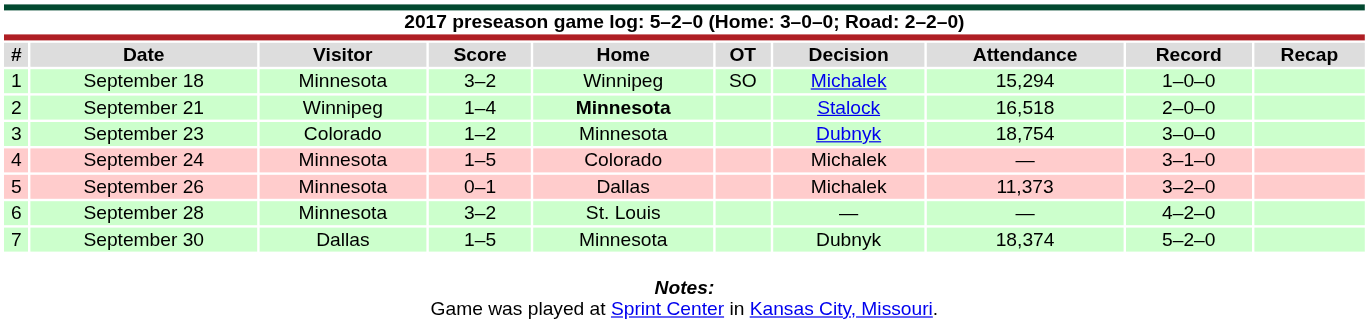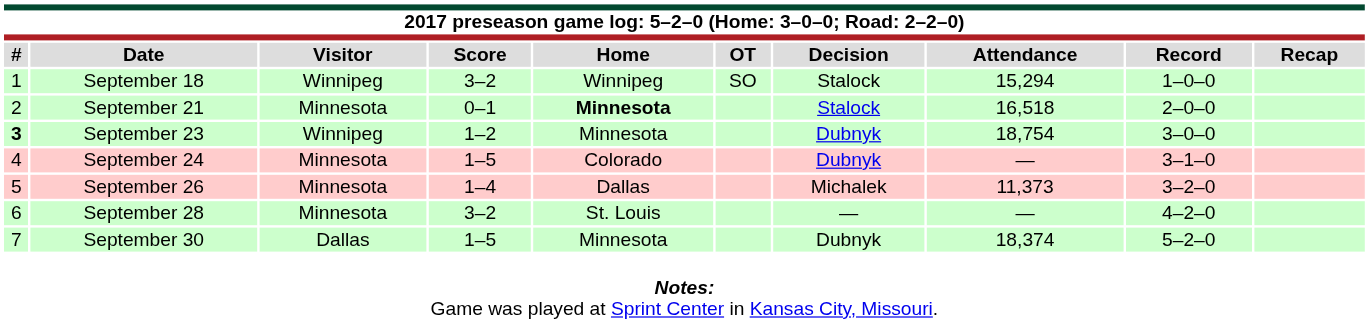(343, 81) Minnesota -> (343, 81) Winnipeg
(849, 81) Michalek -> (849, 81) Stalock
(343, 107) Winnipeg -> (343, 107) Minnesota
(480, 107) 1–4 -> (480, 107) 0–1
(16, 133) normal -> (16, 133) bold
(343, 133) Colorado -> (343, 133) Winnipeg
(849, 160) Michalek -> (849, 160) Dubnyk
(480, 186) 0–1 -> (480, 186) 1–4
